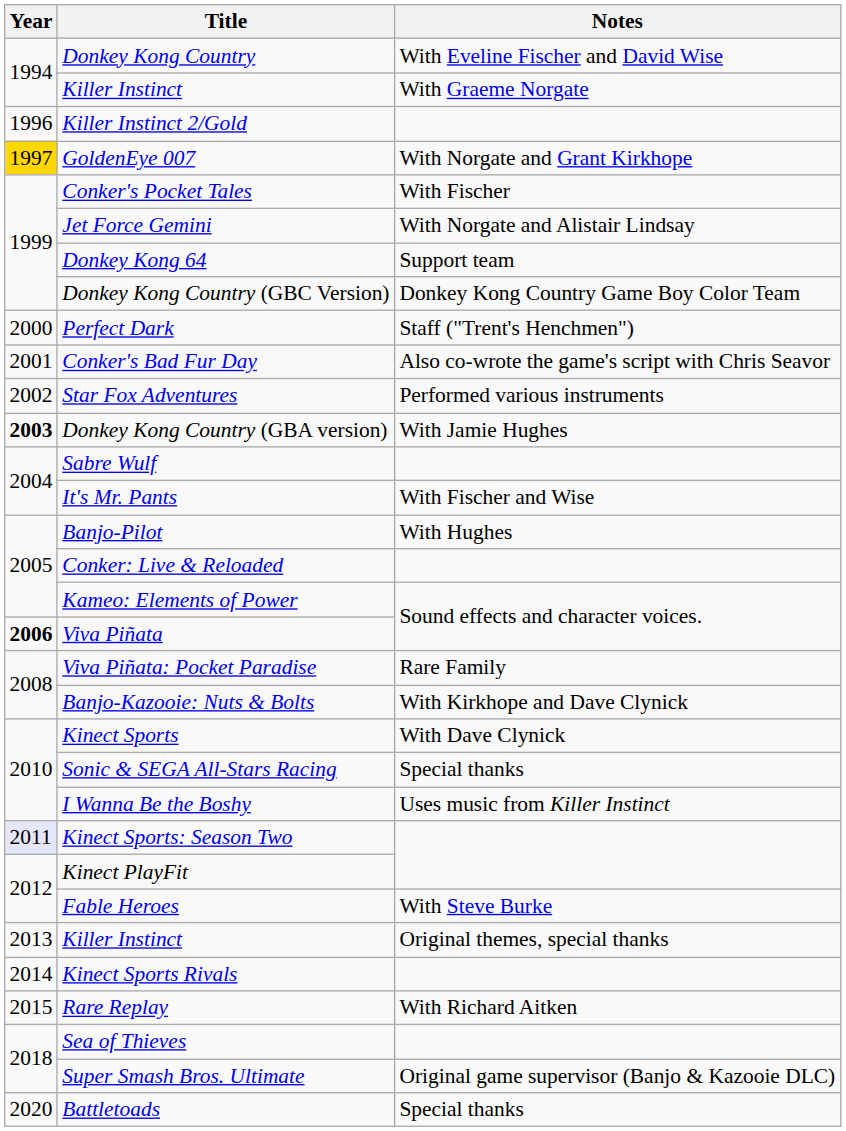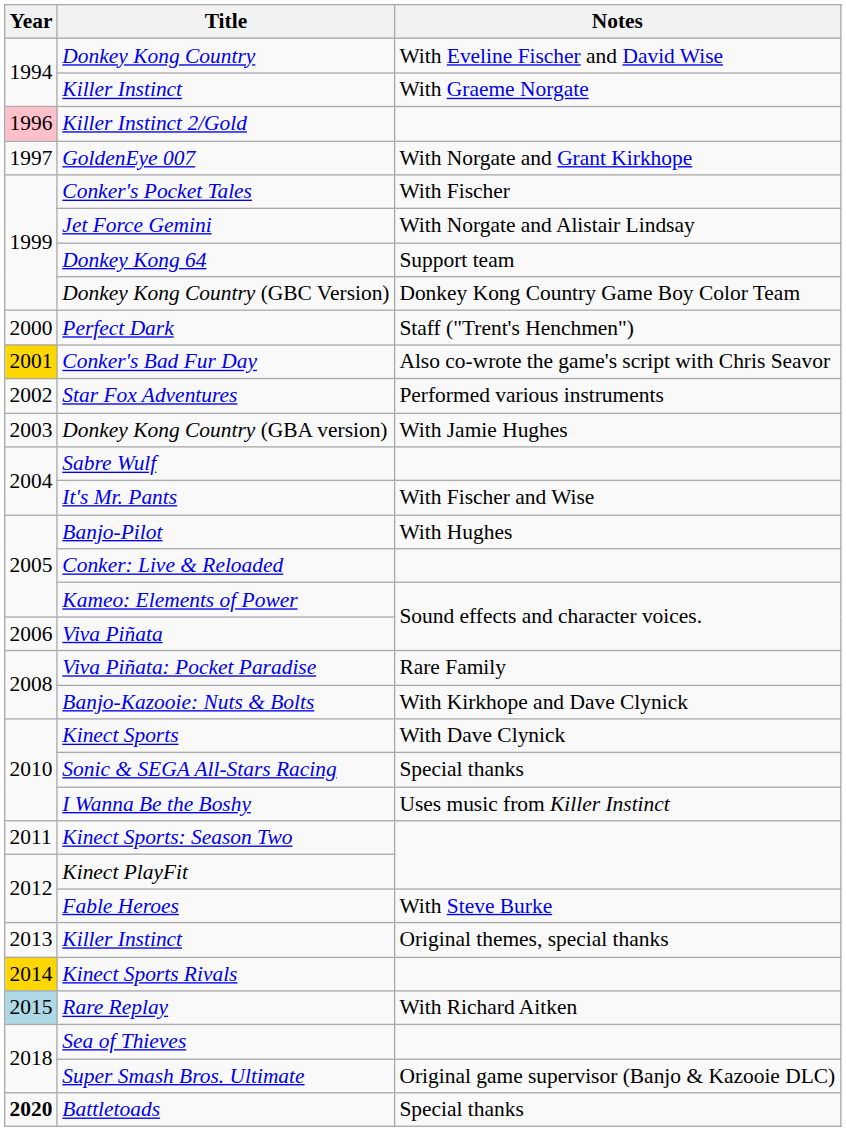(31, 123) no background -> (31, 123) pink background
(31, 157) gold background -> (31, 157) no background
(31, 361) no background -> (31, 361) gold background
(31, 429) bold -> (31, 429) normal
(31, 633) bold -> (31, 633) normal
(31, 837) lavender background -> (31, 837) no background
(31, 973) no background -> (31, 973) gold background
(31, 1007) no background -> (31, 1007) lightblue background
(31, 1109) normal -> (31, 1109) bold
